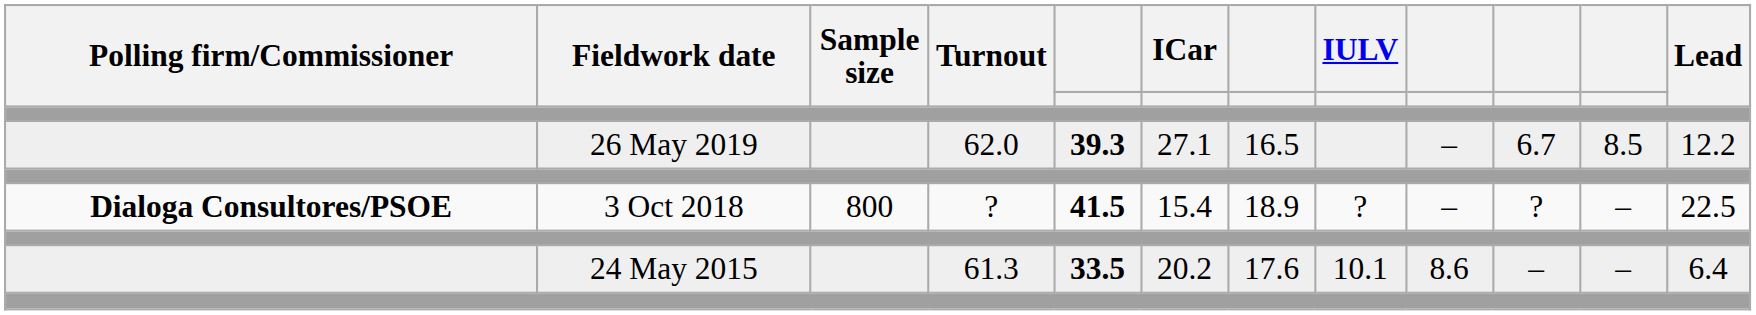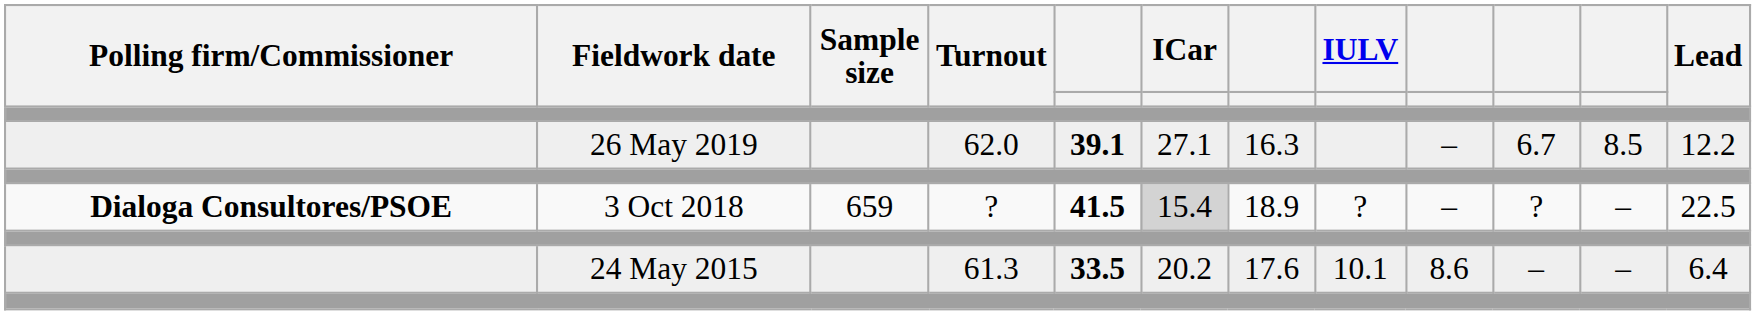(1097, 144) 39.3 -> (1097, 144) 39.1
(1272, 144) 16.5 -> (1272, 144) 16.3
(870, 207) 800 -> (870, 207) 659
(1185, 207) no background -> (1185, 207) lightgrey background
